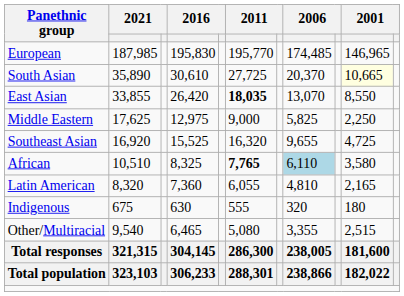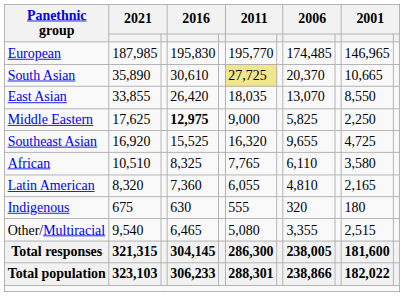(247, 75) no background -> (247, 75) khaki background
(364, 75) lightyellow background -> (364, 75) no background
(247, 97) bold -> (247, 97) normal
(189, 119) normal -> (189, 119) bold
(244, 163) bold -> (244, 163) normal
(302, 163) lightblue background -> (302, 163) no background
